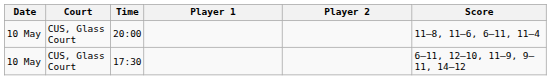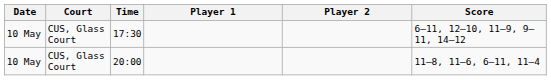rows swapped: (127, 61) <-> (127, 34)
